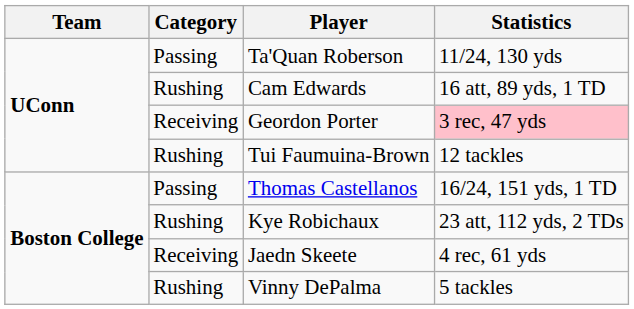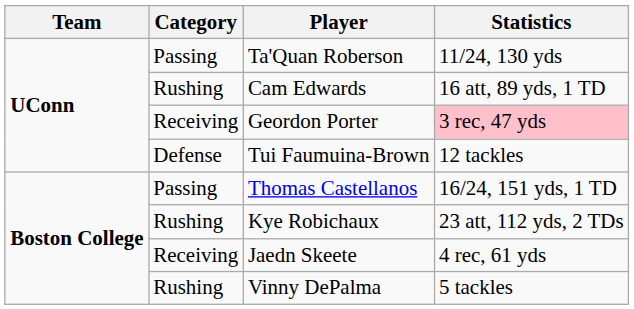(188, 155) Rushing -> (188, 155) Defense
